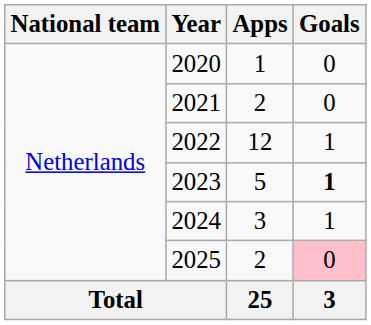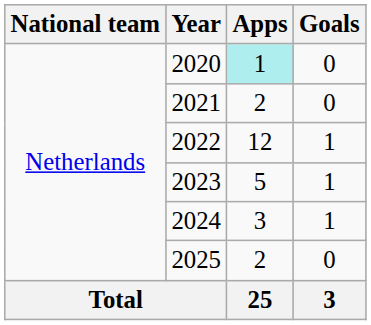(260, 63) no background -> (260, 63) paleturquoise background
(329, 181) bold -> (329, 181) normal
(329, 260) pink background -> (329, 260) no background
